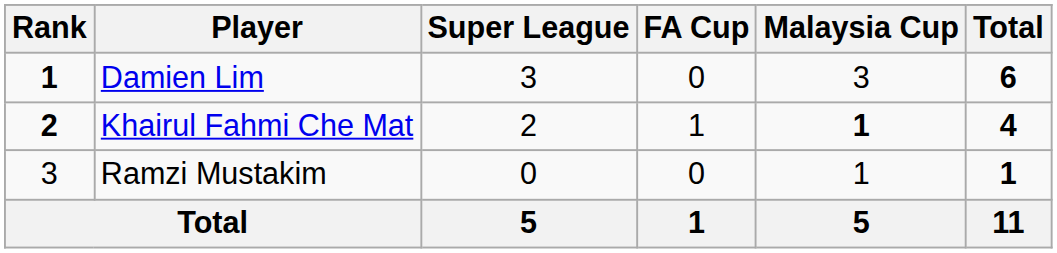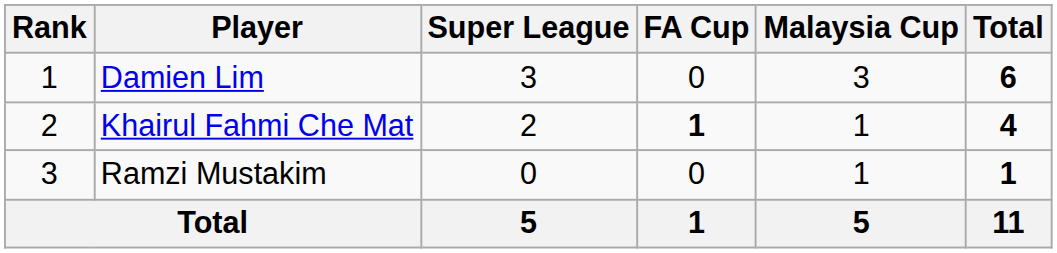(49, 77) bold -> (49, 77) normal
(49, 125) bold -> (49, 125) normal
(697, 125) normal -> (697, 125) bold
(861, 125) bold -> (861, 125) normal
